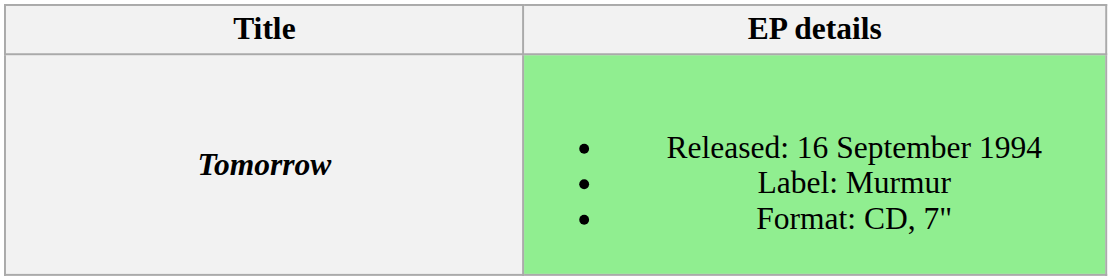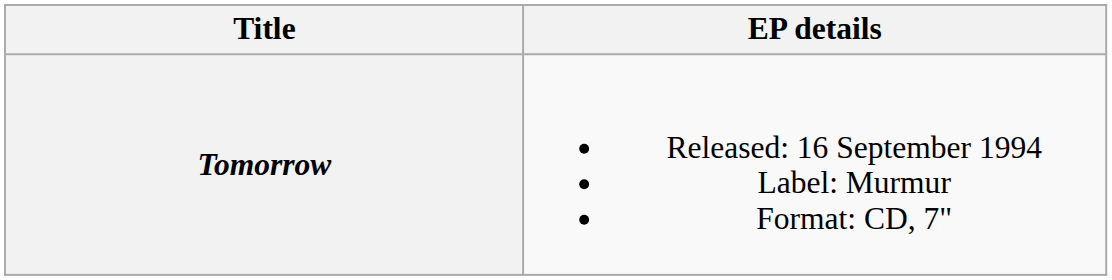(815, 182) lightgreen background -> (815, 182) no background
